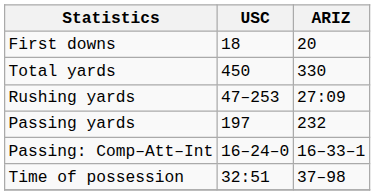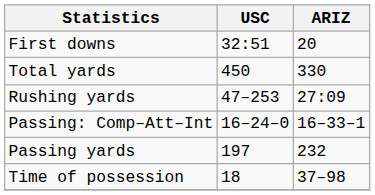(231, 45) 18 -> (245, 45) 32:51
rows swapped: (72, 124) <-> (111, 151)
(245, 177) 32:51 -> (231, 177) 18
